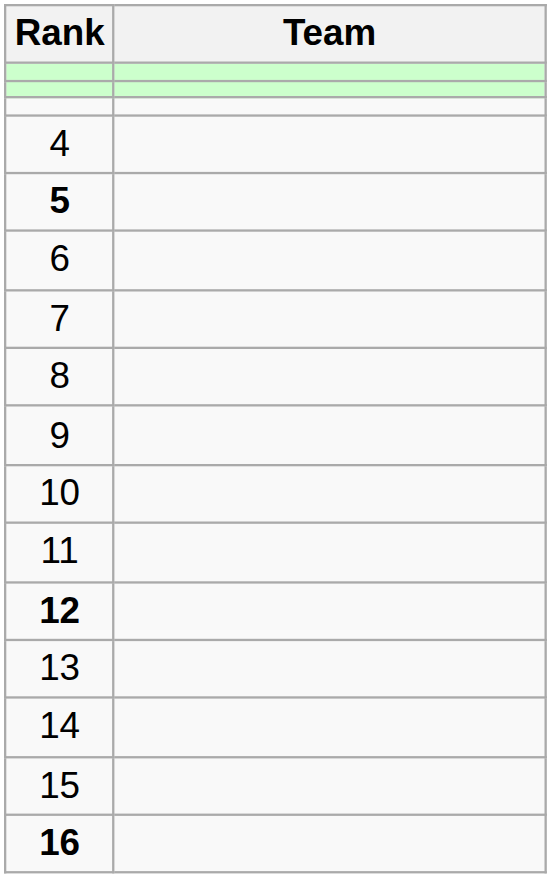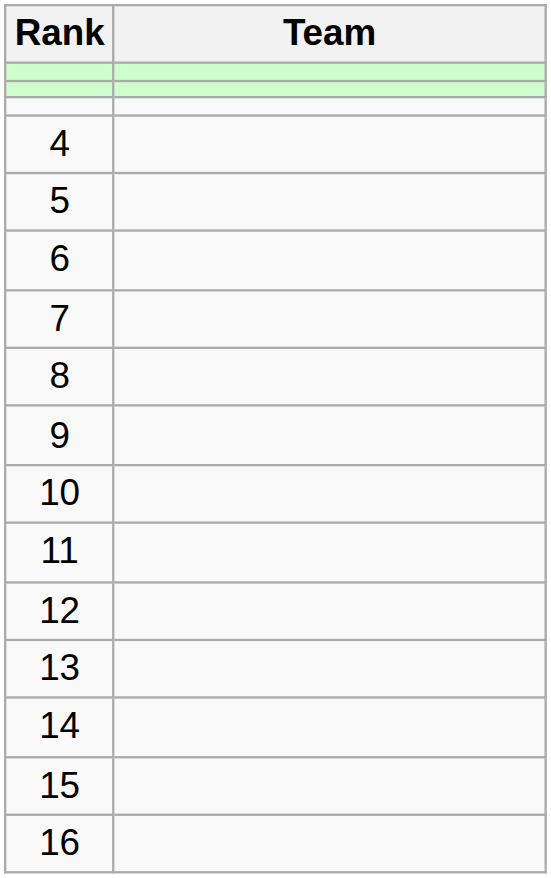(60, 201) bold -> (60, 201) normal
(60, 609) bold -> (60, 609) normal
(60, 843) bold -> (60, 843) normal
